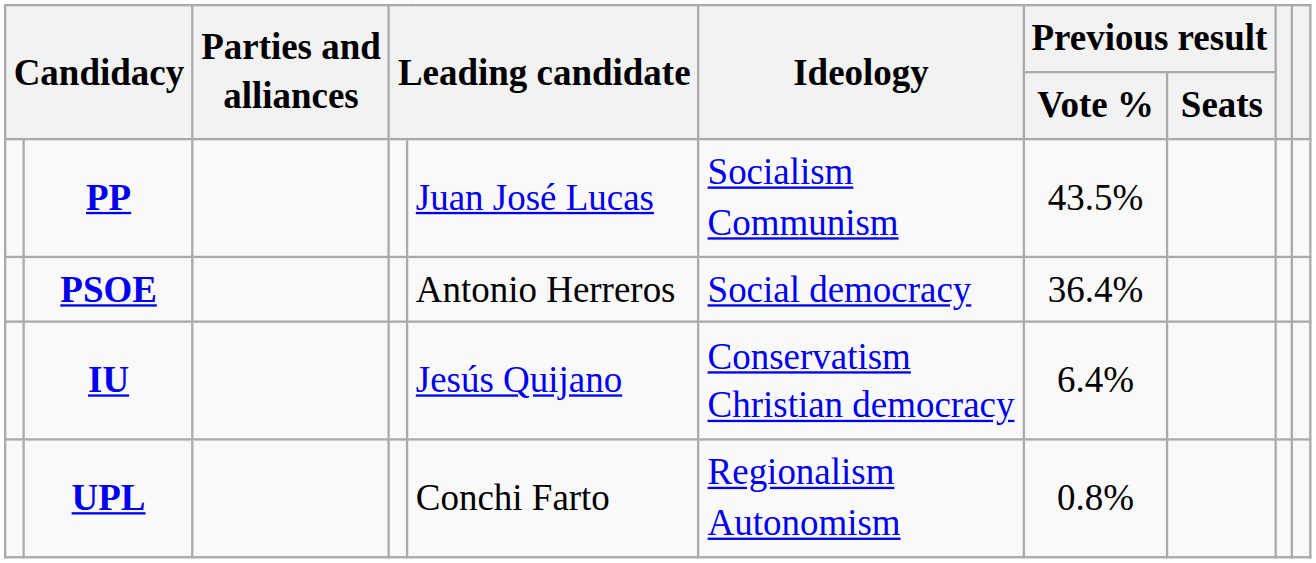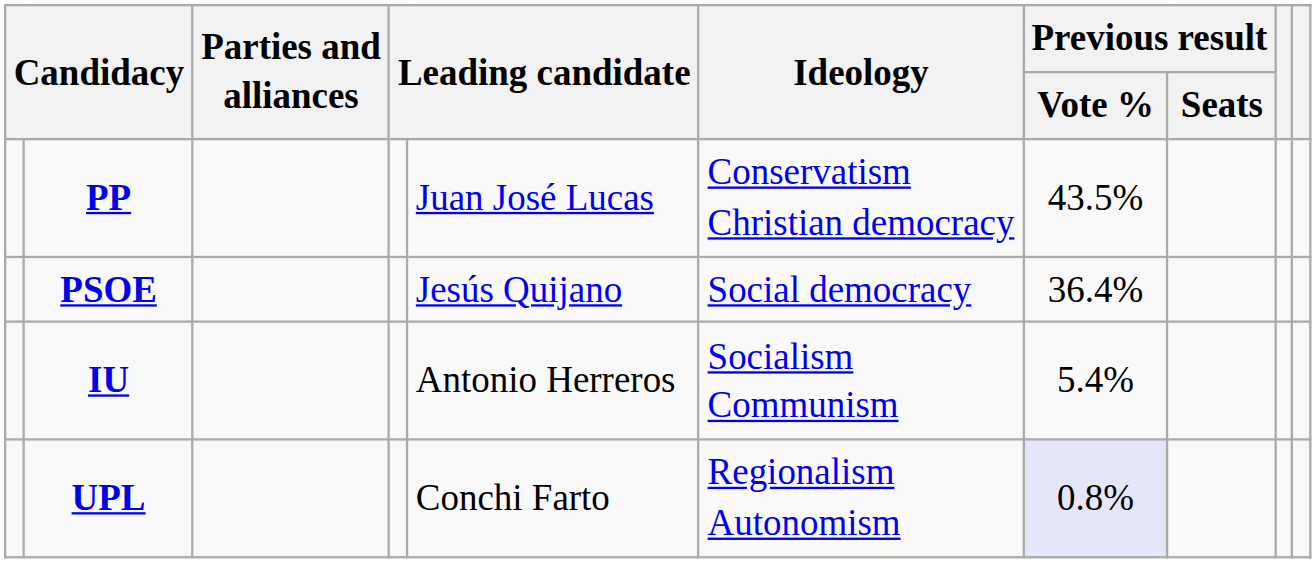(803, 197) Socialism Communism -> (861, 197) Conservatism Christian democracy
(546, 289) Antonio Herreros -> (519, 289) Jesús Quijano
(519, 380) Jesús Quijano -> (546, 380) Antonio Herreros
(861, 380) Conservatism Christian democracy -> (803, 380) Socialism Communism
(1096, 380) 6.4% -> (1096, 380) 5.4%
(1096, 497) no background -> (1096, 497) lavender background
